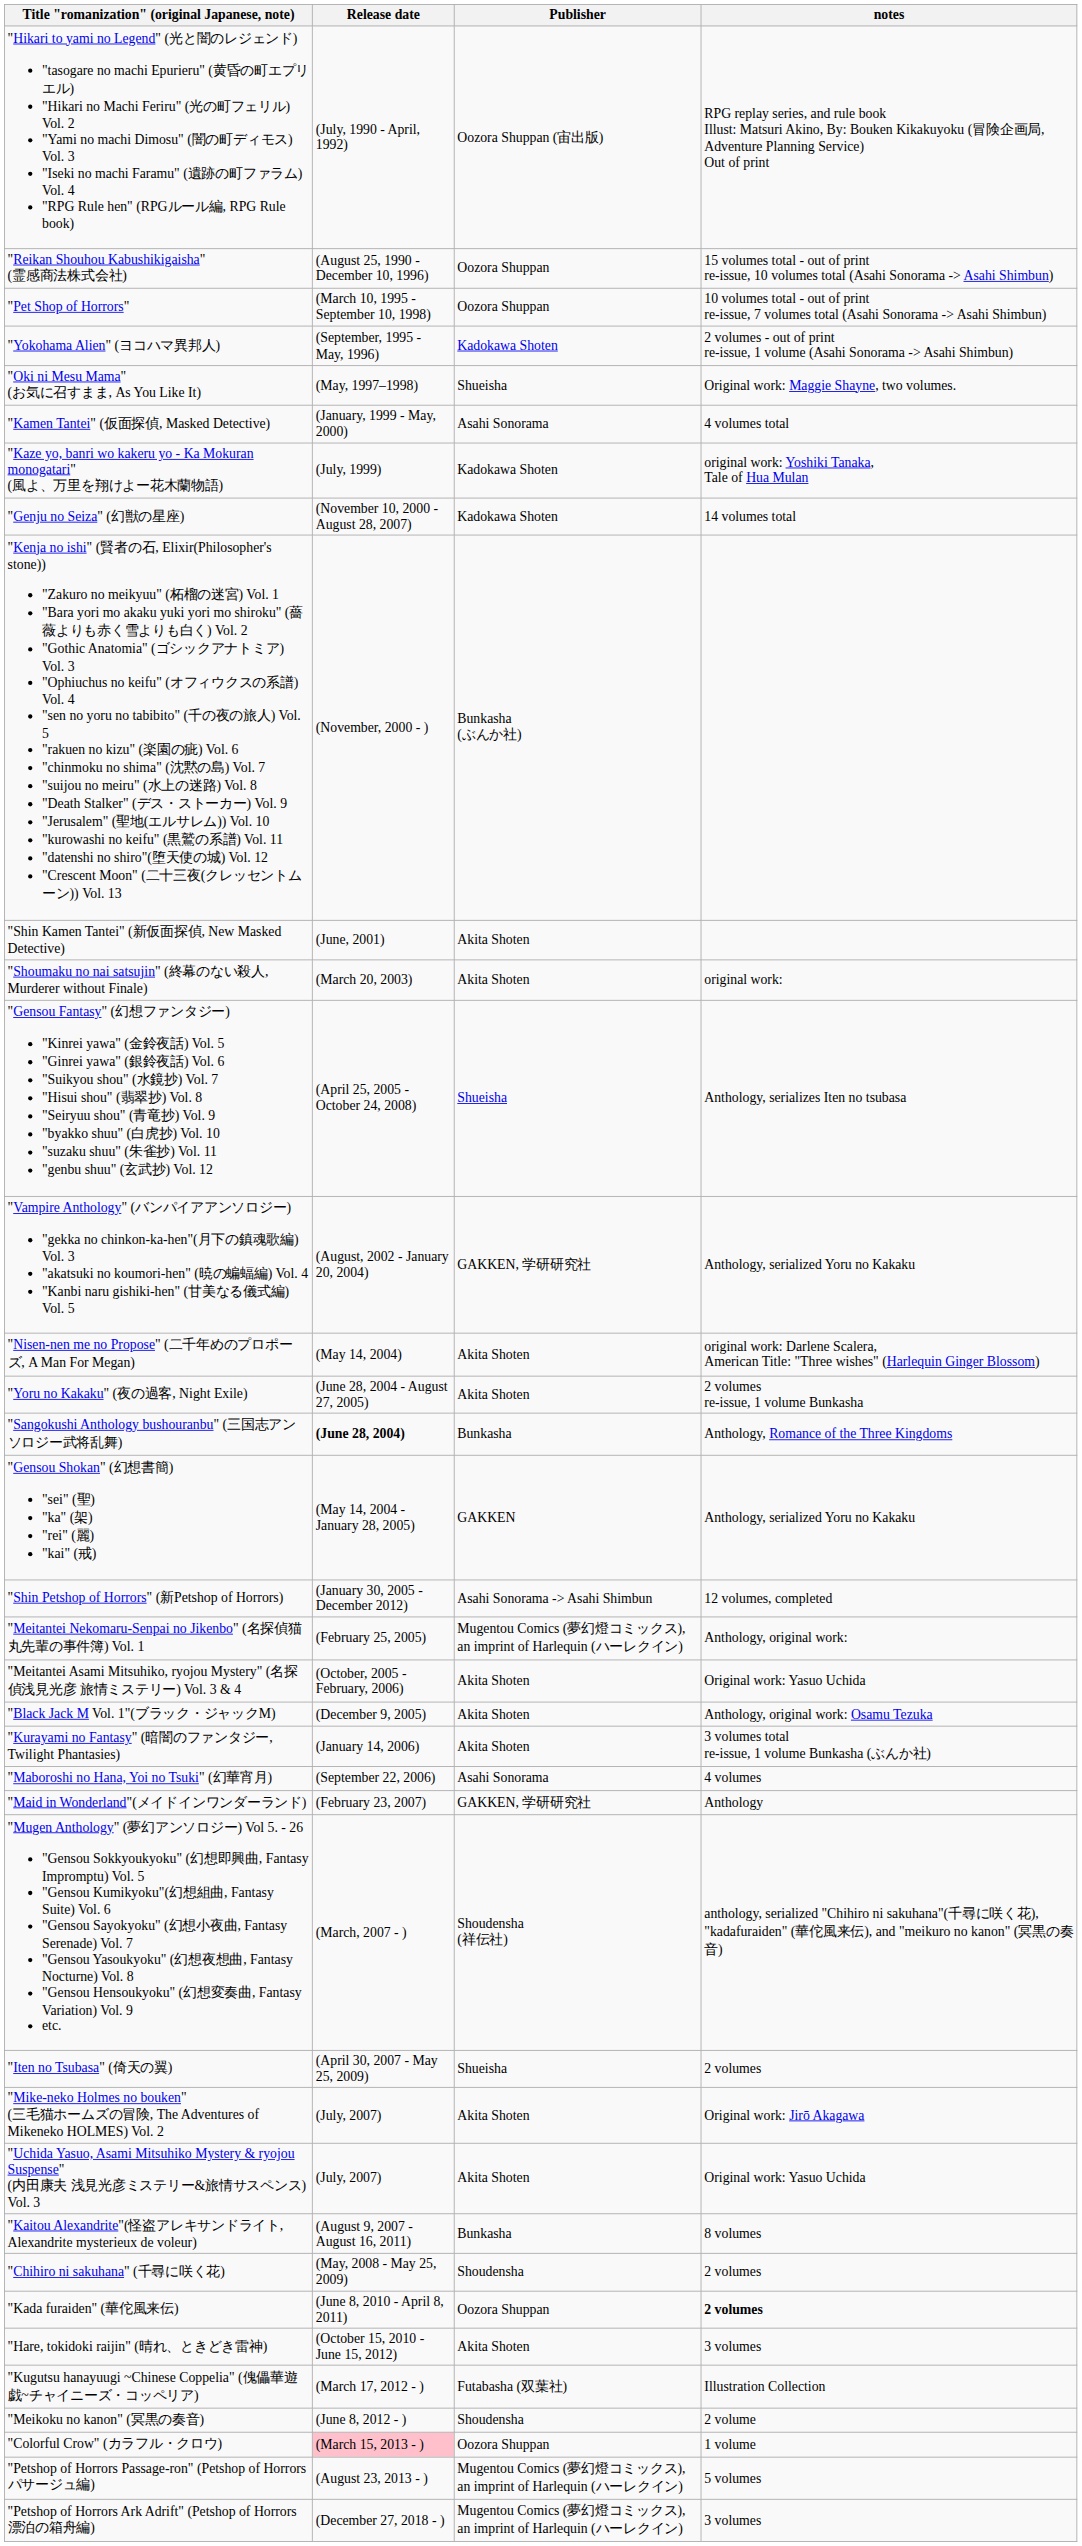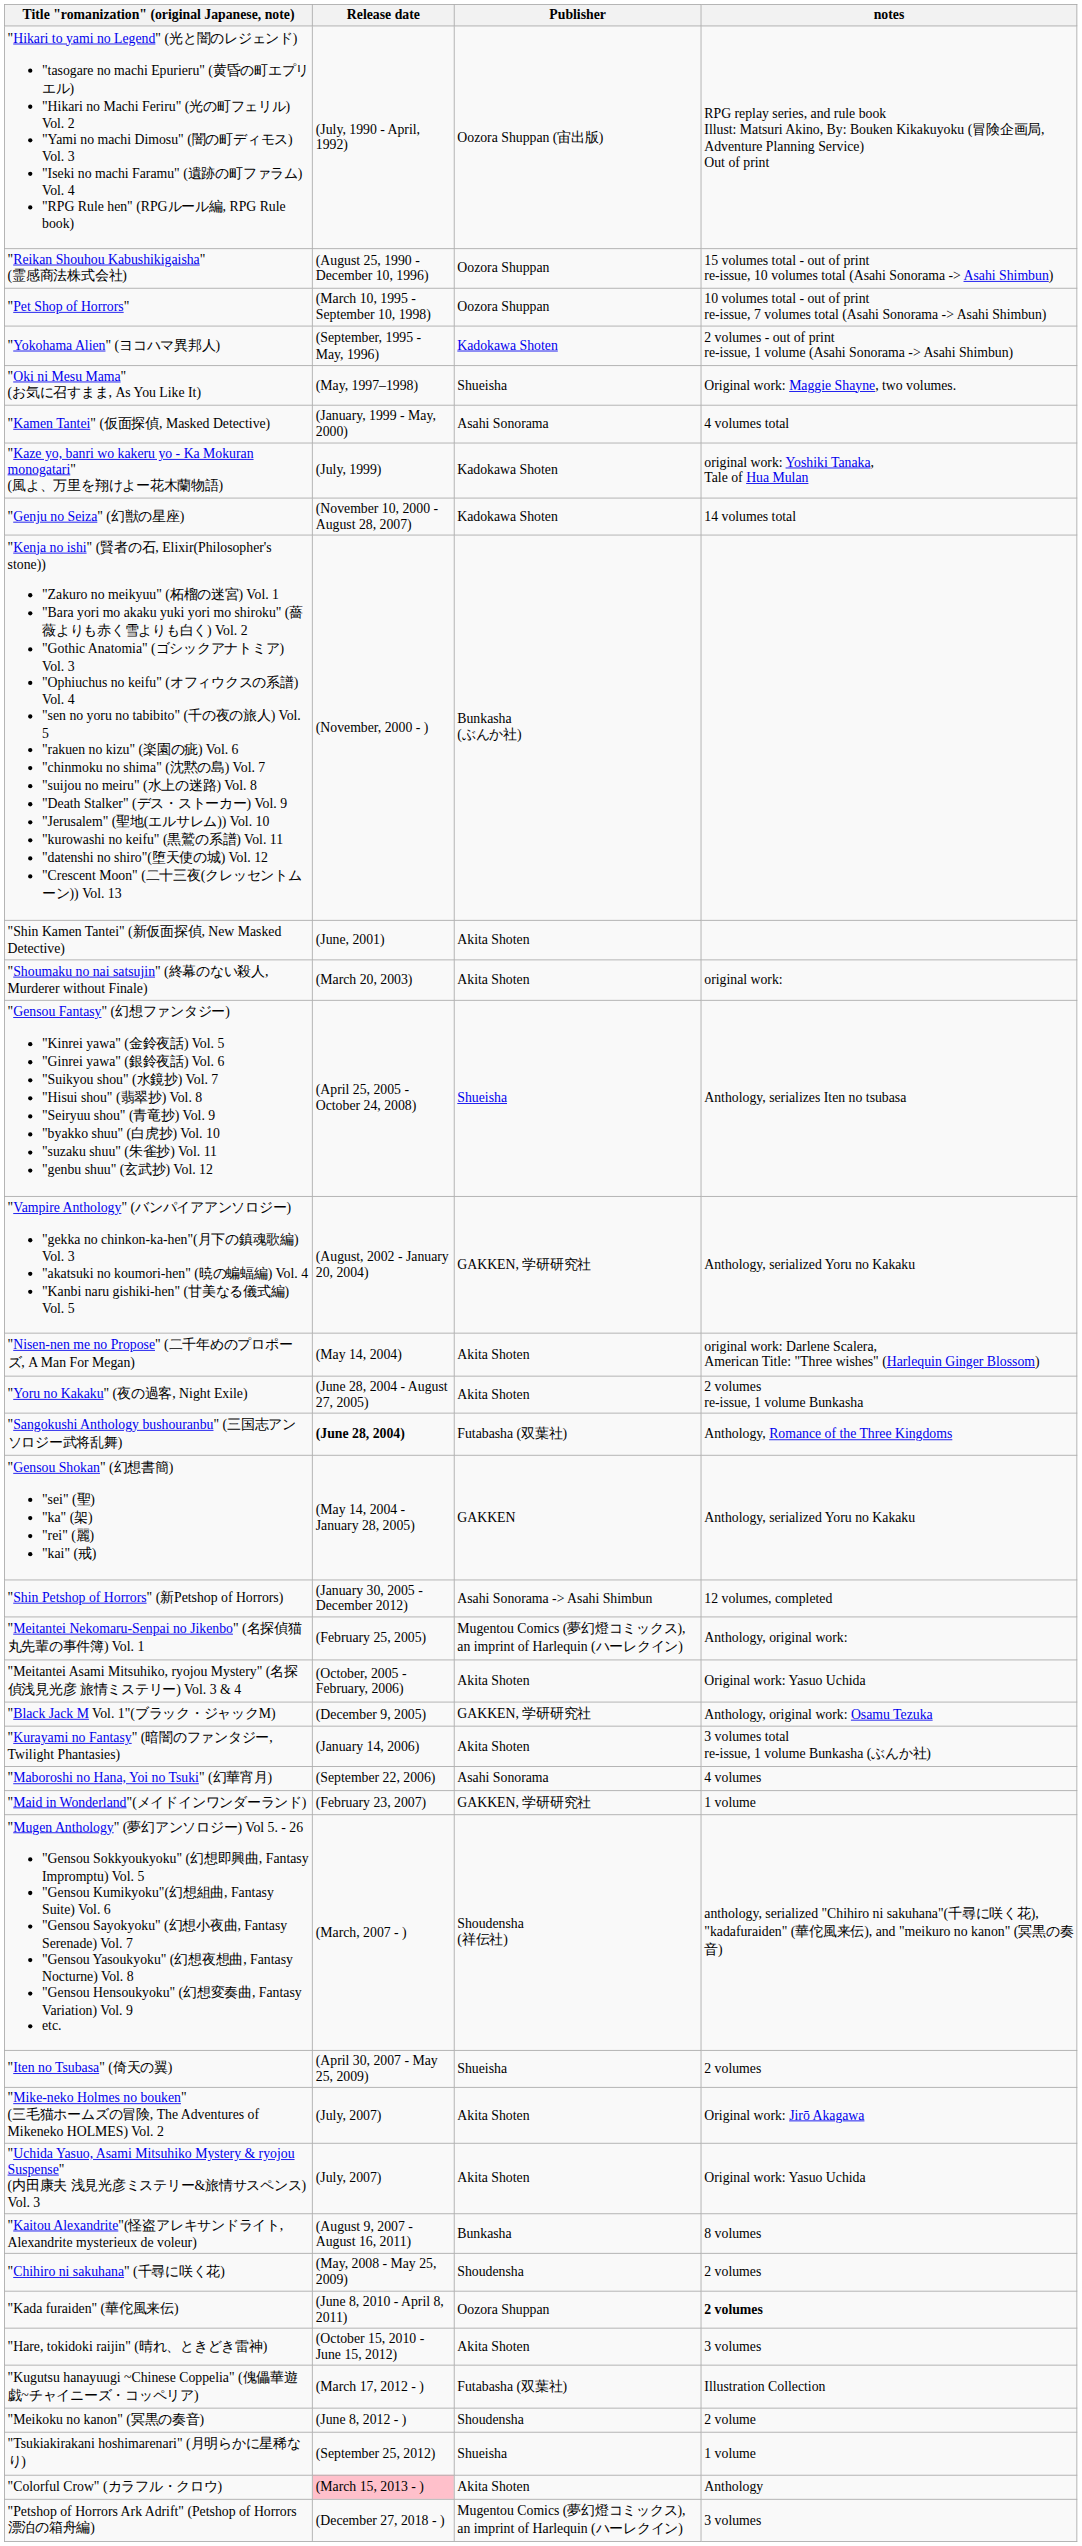(484, 1434) Bunkasha -> (512, 1433) Futabasha (双葉社)
(493, 1714) Akita Shoten -> (524, 1713) GAKKEN, 学研研究社
(734, 1802) Anthology -> (730, 1802) 1 volume
+ row: (154, 2453)
(503, 2444) Oozora Shuppan -> (493, 2487) Akita Shoten
(730, 2444) 1 volume -> (734, 2487) Anthology
- row: (157, 2477)
